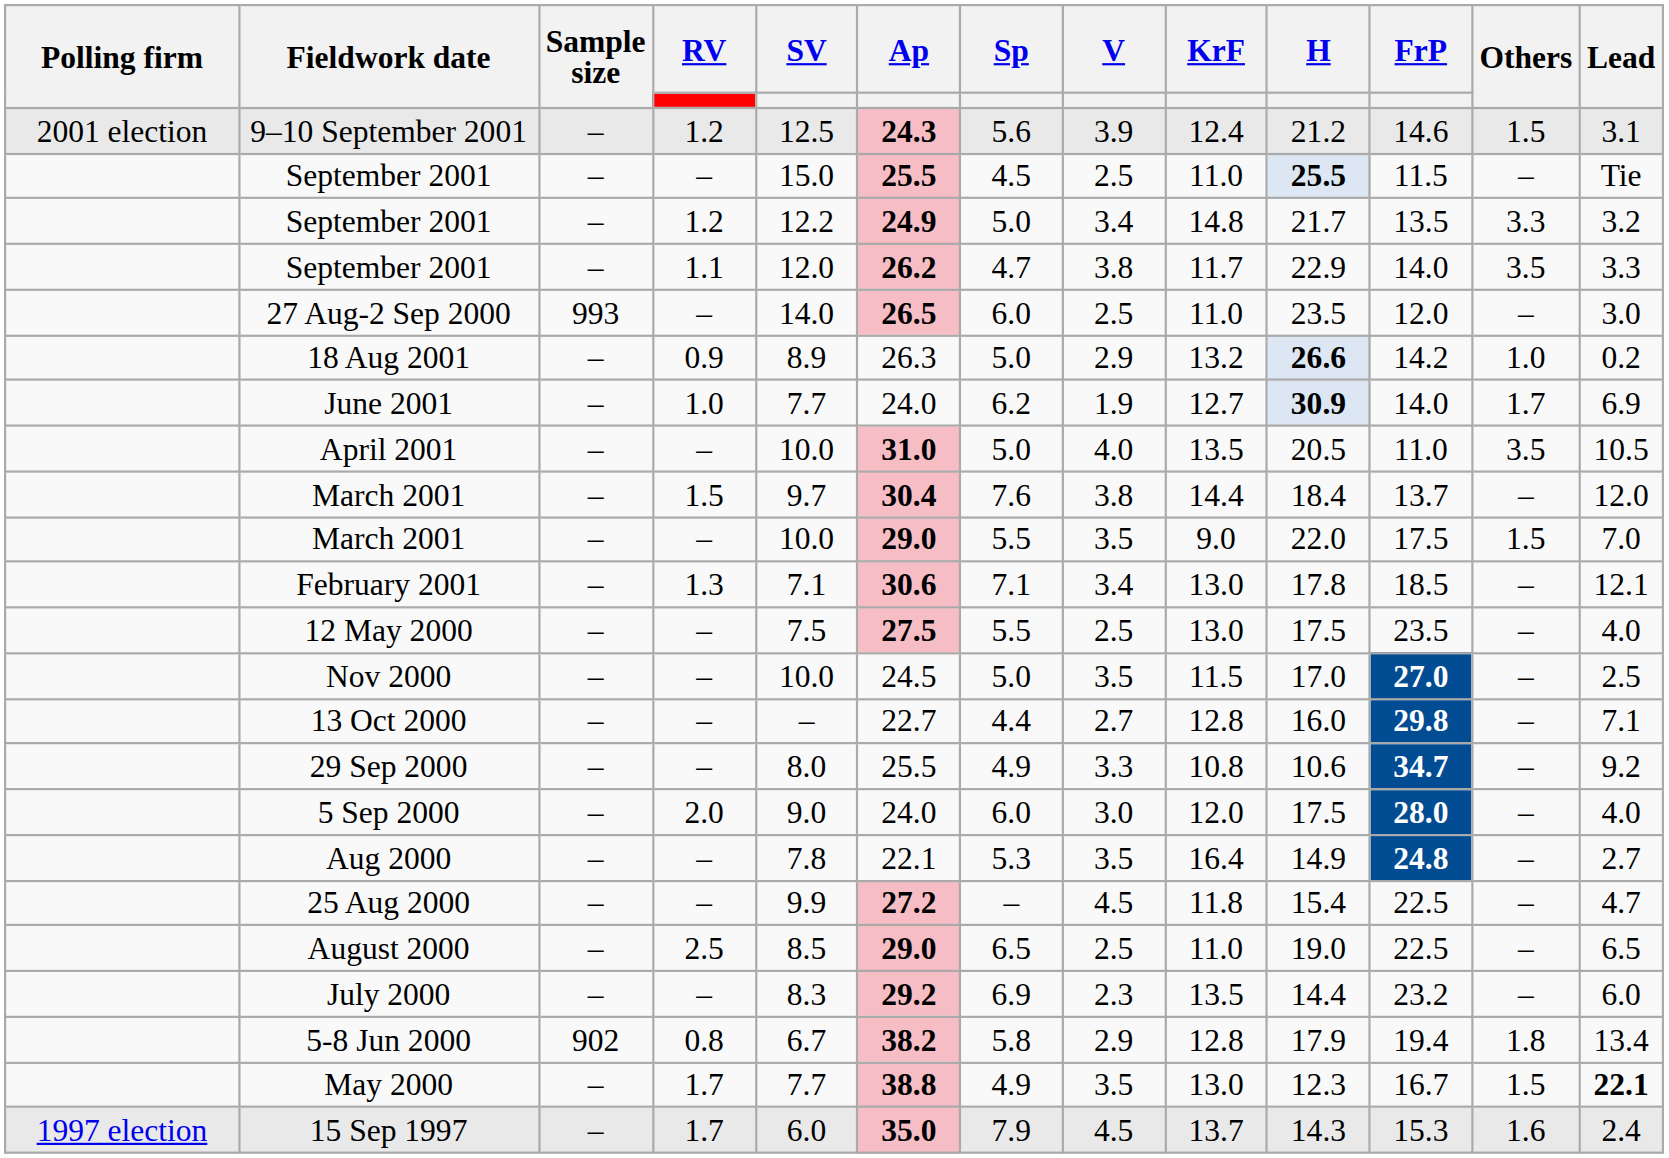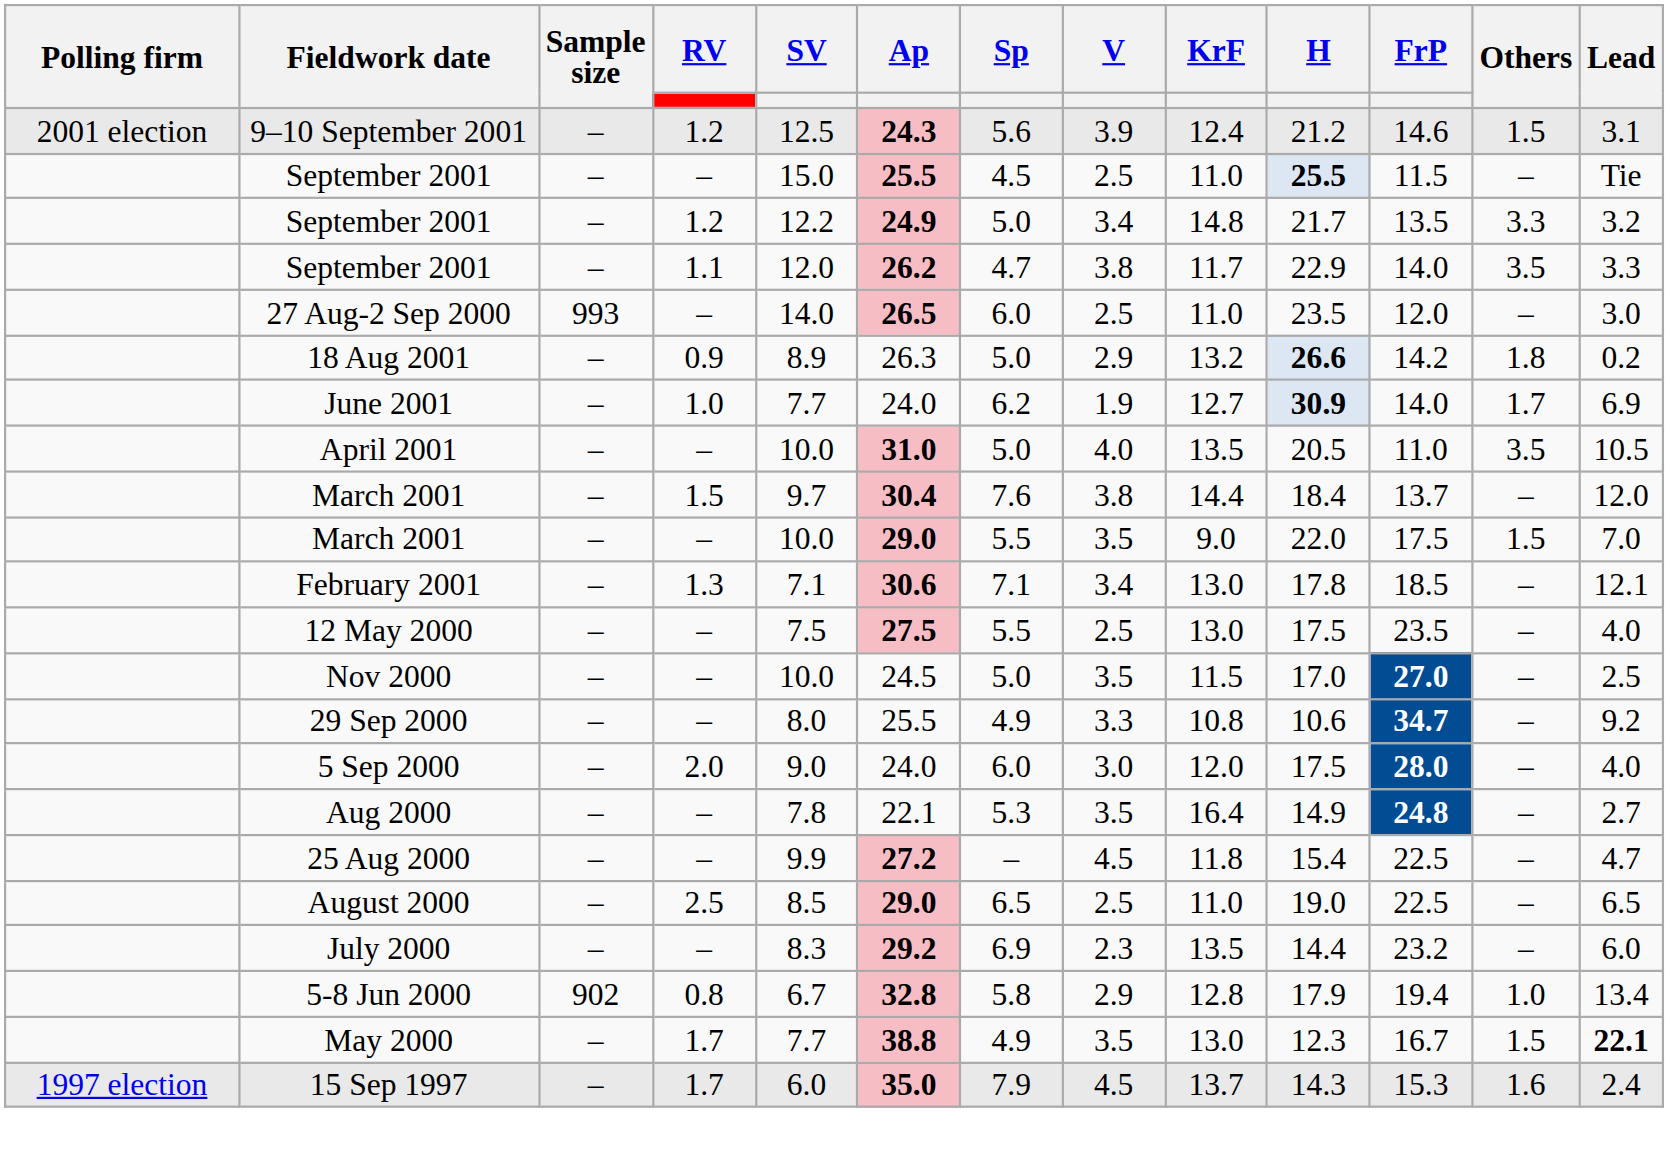(1526, 358) 1.0 -> (1526, 358) 1.8
- row: (389, 721)
(909, 1039) 38.2 -> (909, 994) 32.8
(1526, 1039) 1.8 -> (1526, 994) 1.0
